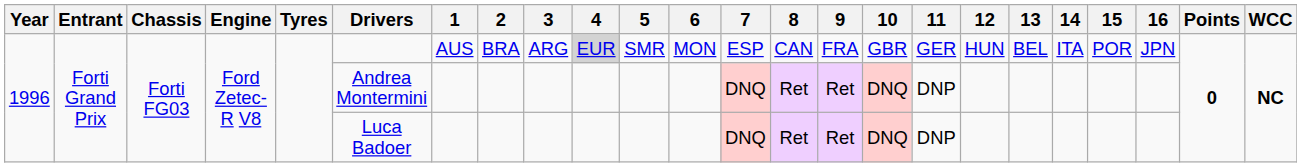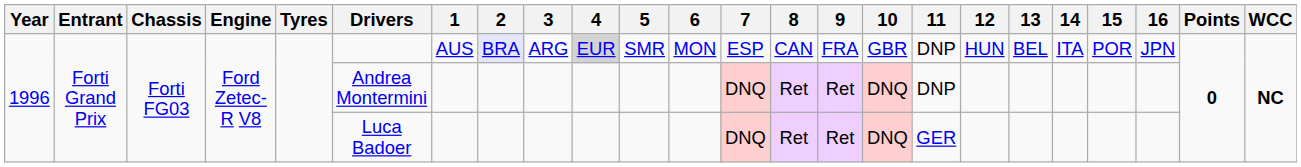(501, 48) no background -> (501, 48) lavender background
(936, 48) GER -> (936, 48) DNP
(936, 138) DNP -> (936, 138) GER
